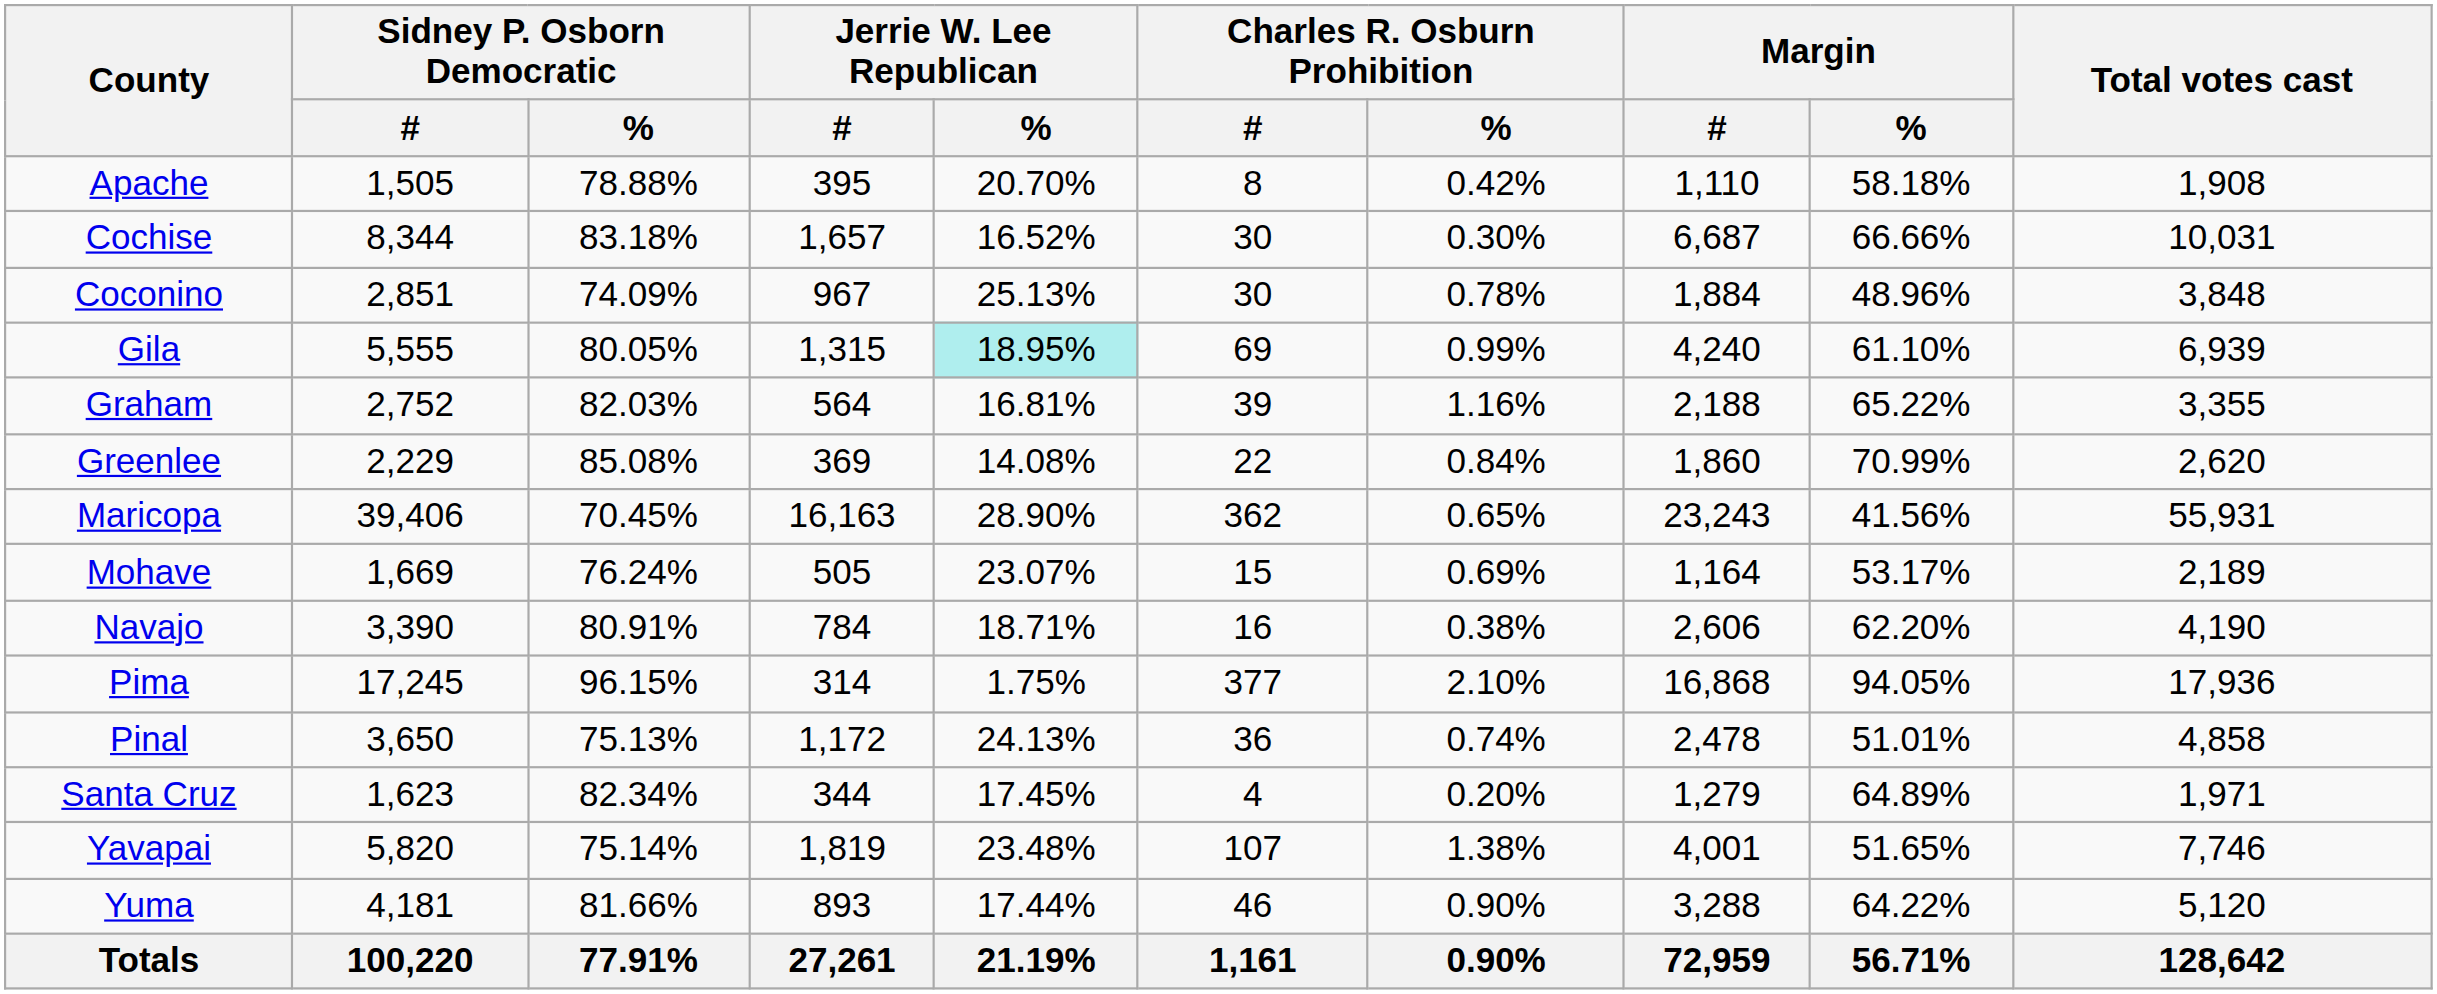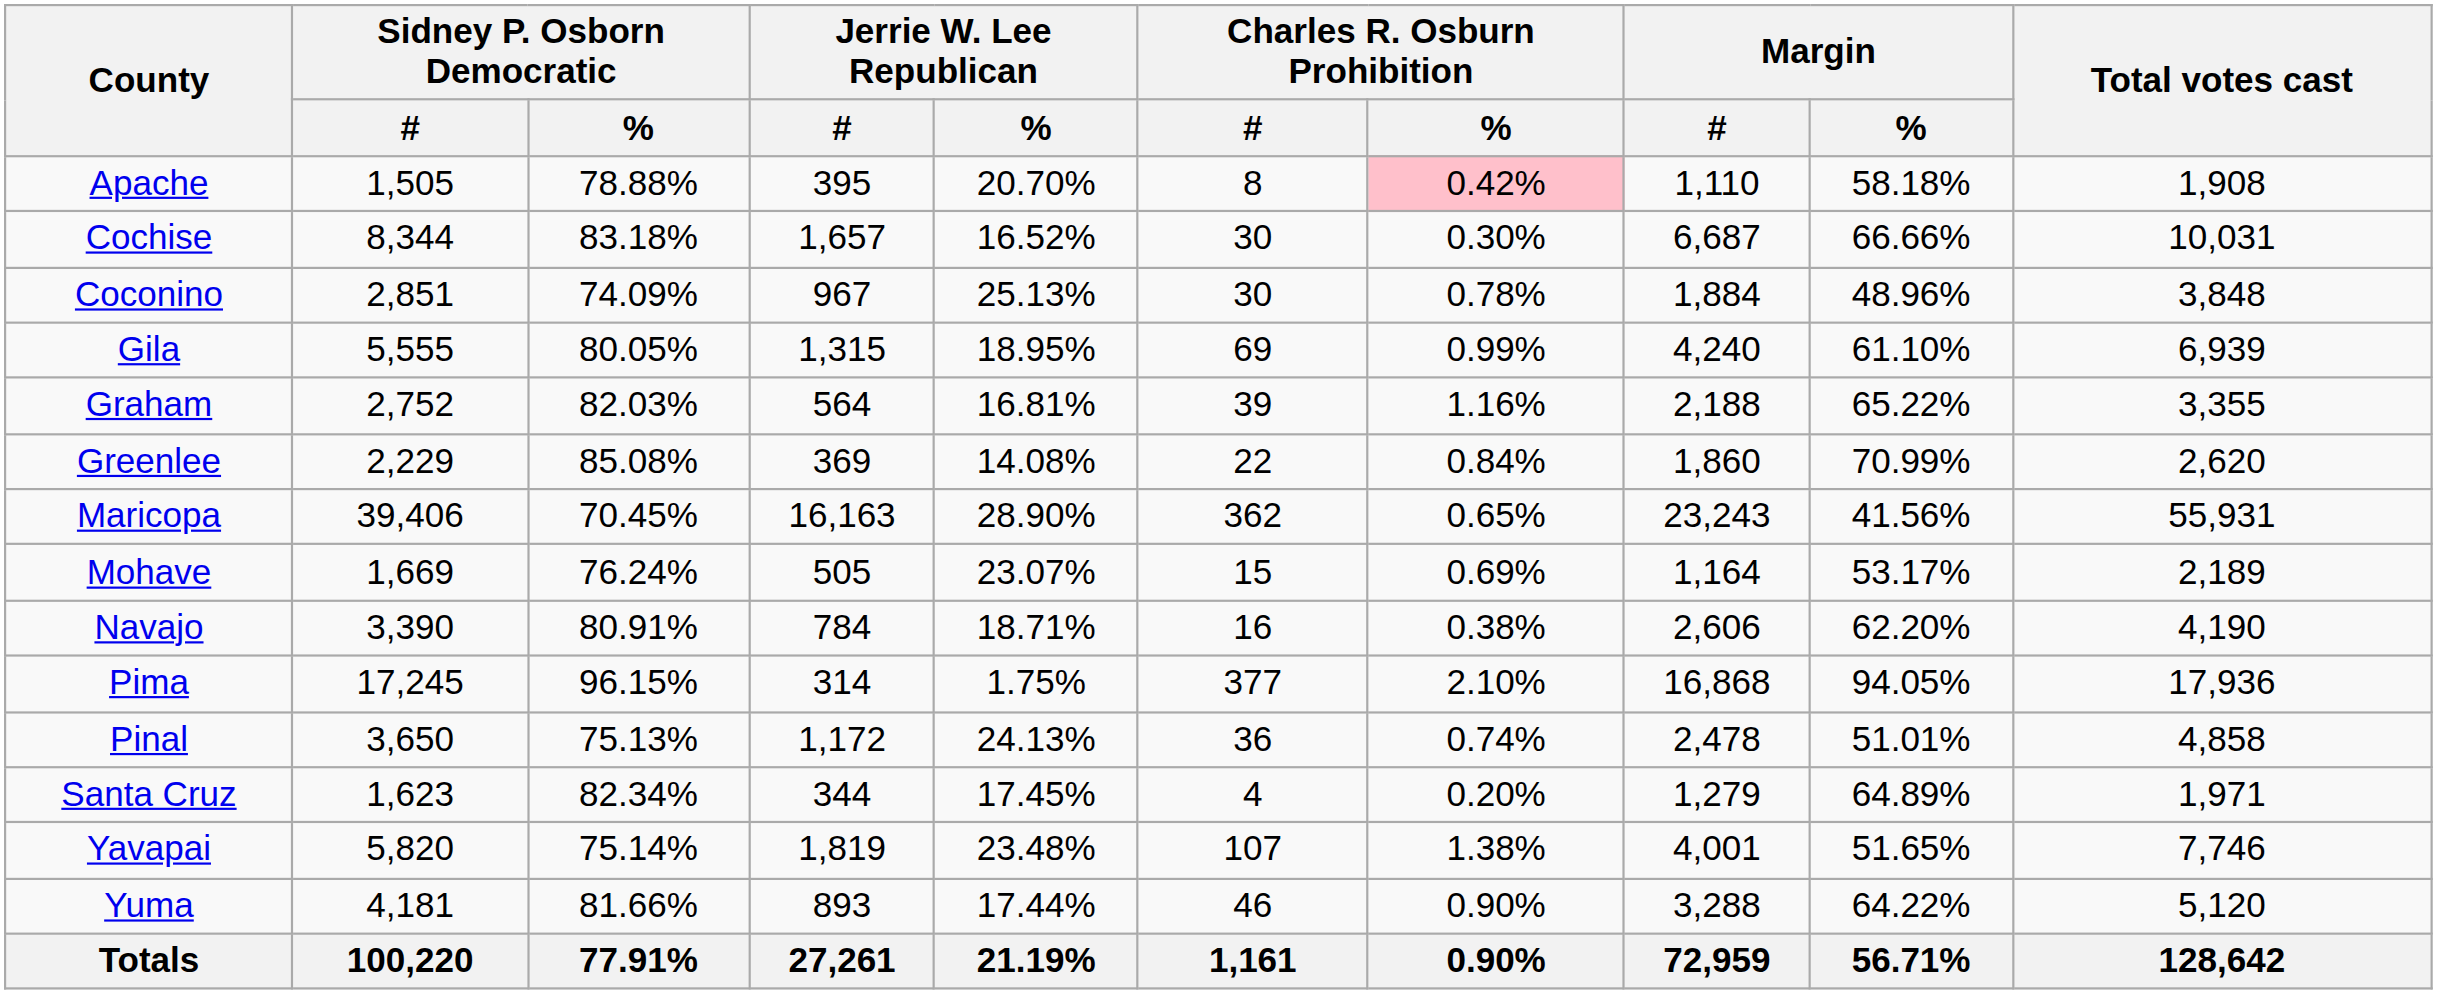(1496, 182) no background -> (1496, 182) pink background
(1036, 349) paleturquoise background -> (1036, 349) no background
